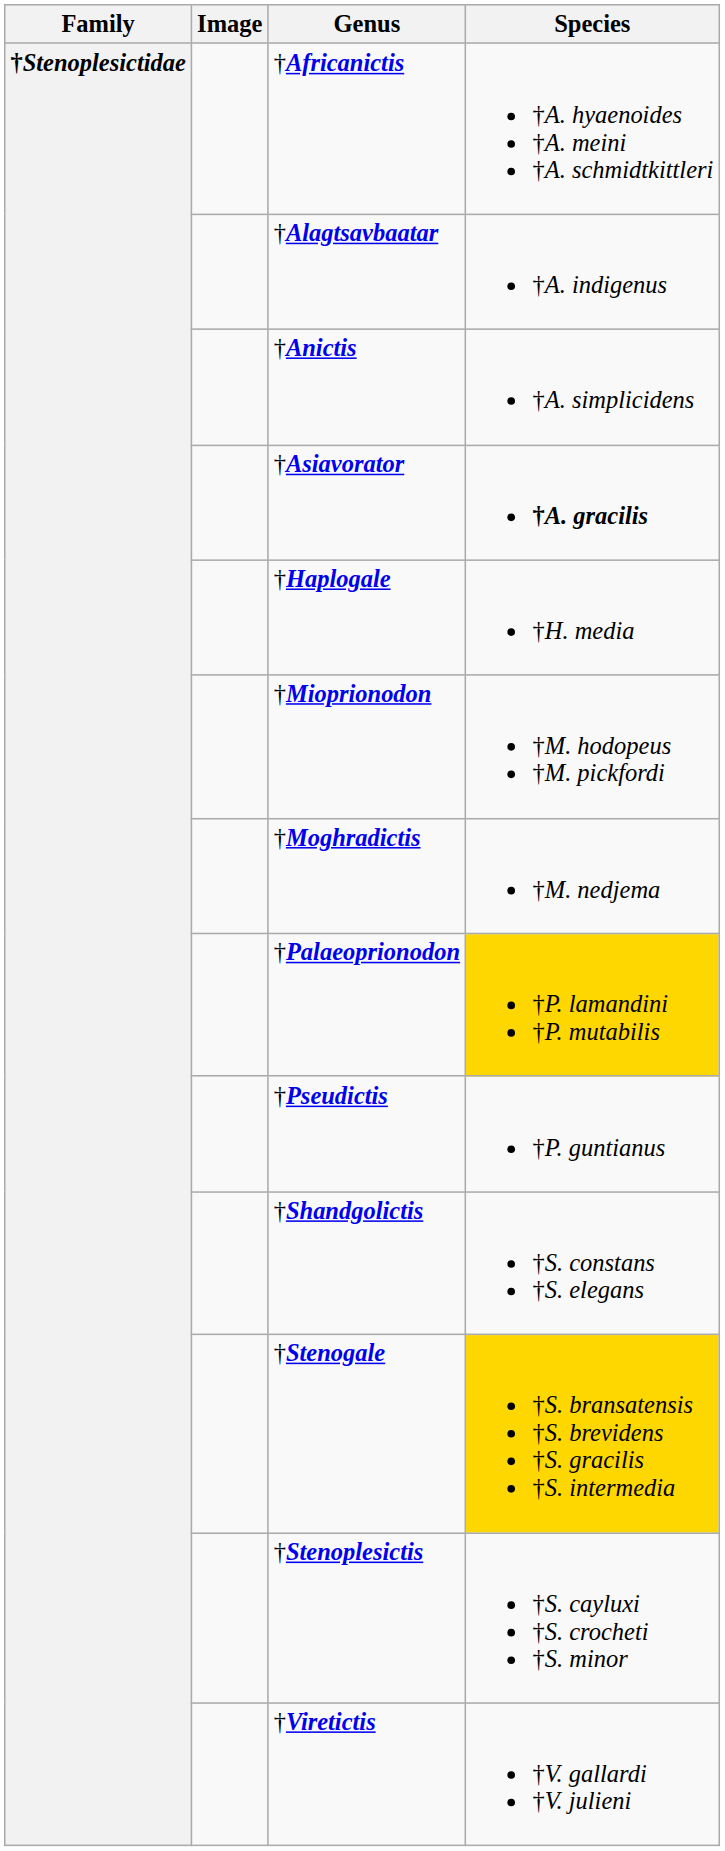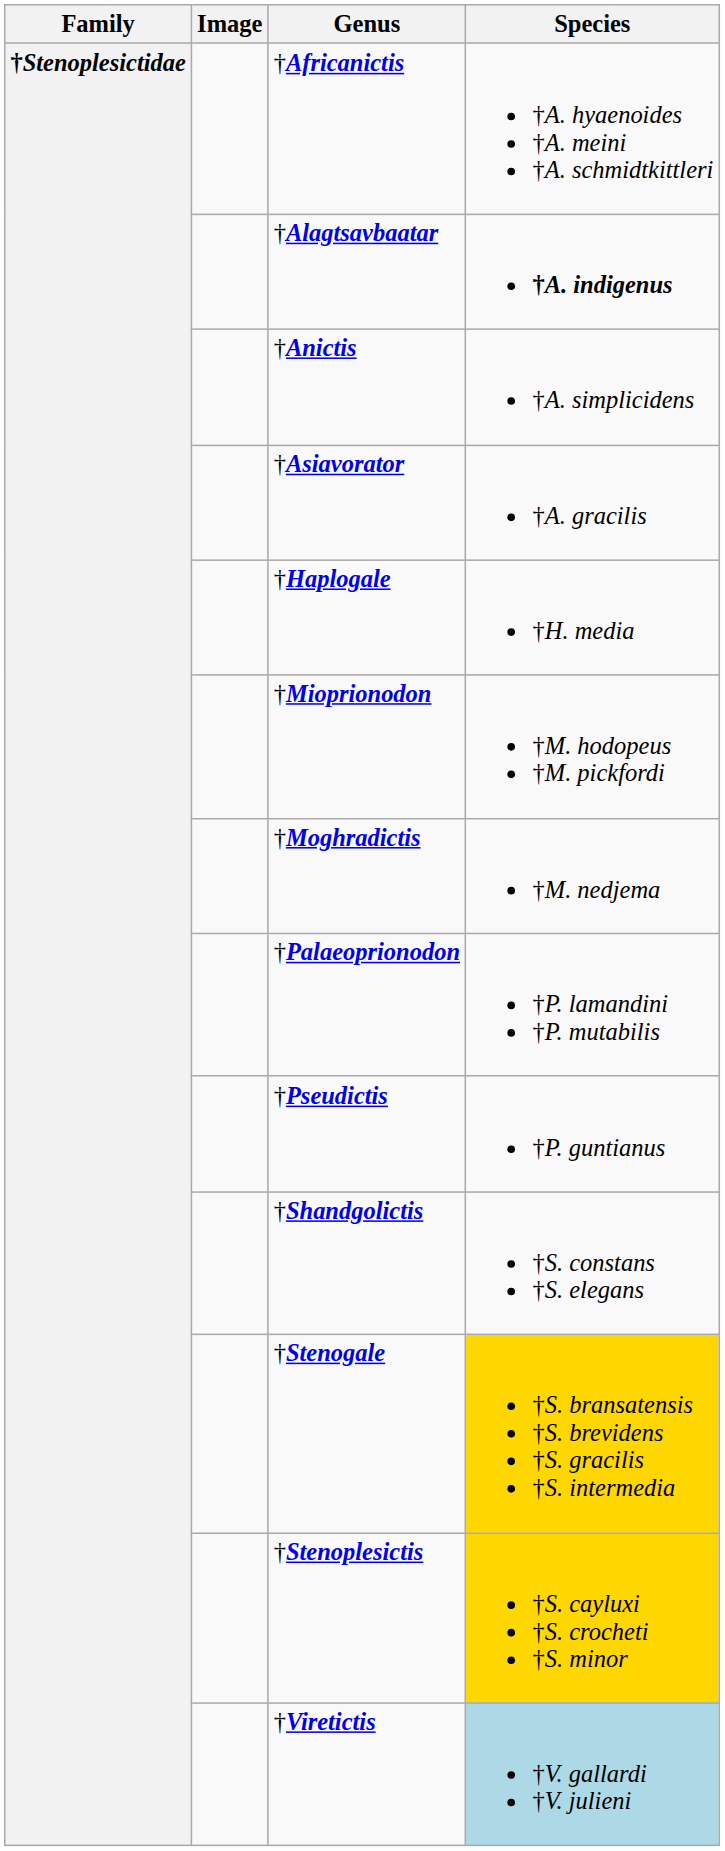(592, 285) normal -> (592, 285) bold
(592, 516) bold -> (592, 516) normal
(592, 1019) gold background -> (592, 1019) no background
(592, 1631) no background -> (592, 1631) gold background
(592, 1788) no background -> (592, 1788) lightblue background
